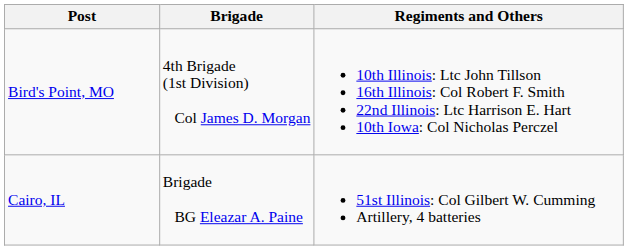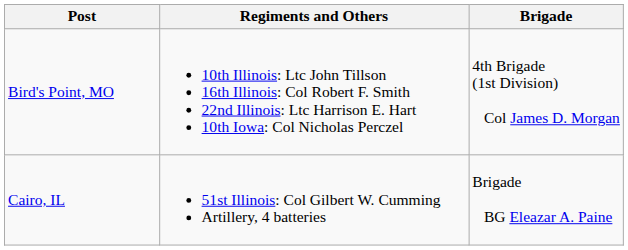columns swapped: (237, 16) <-> (469, 16)
